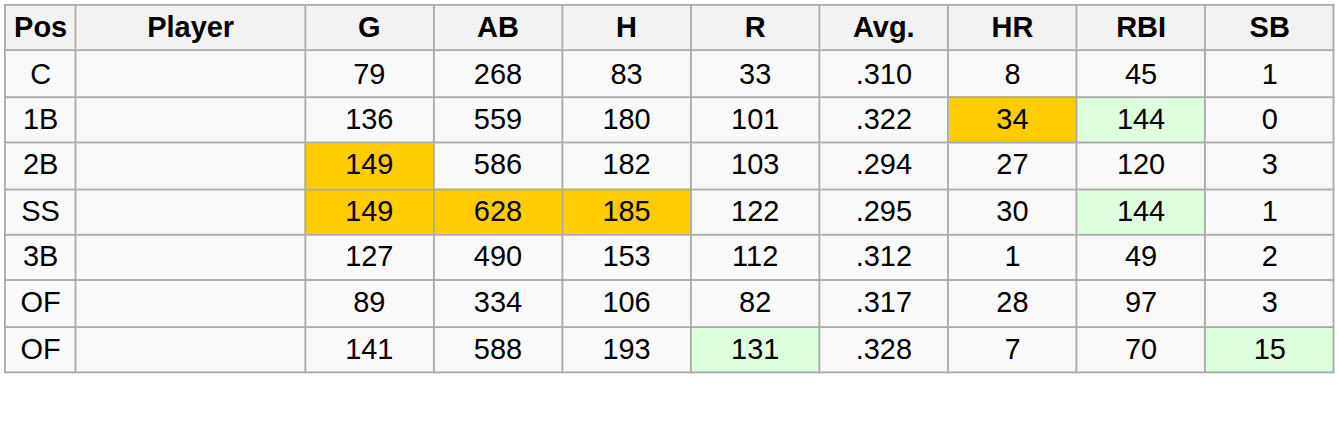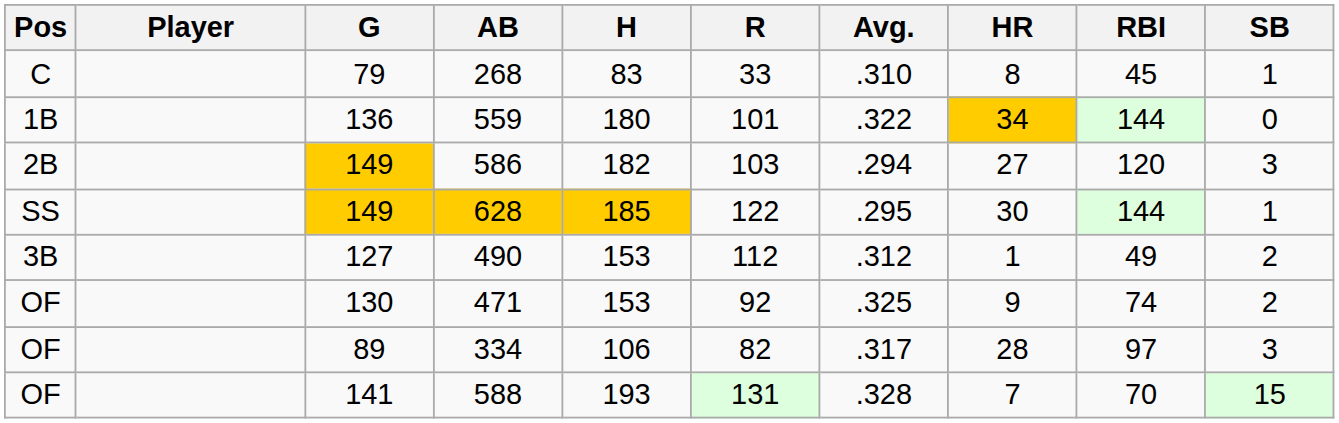+ row: (498, 303)
